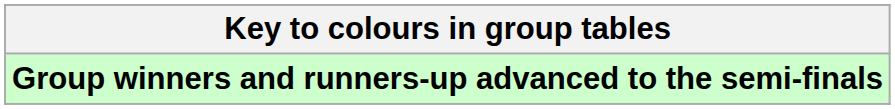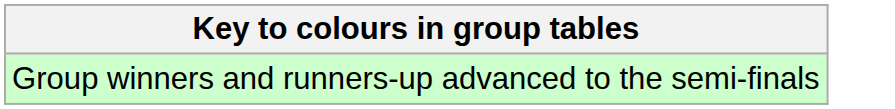(448, 78) bold -> (416, 78) normal
